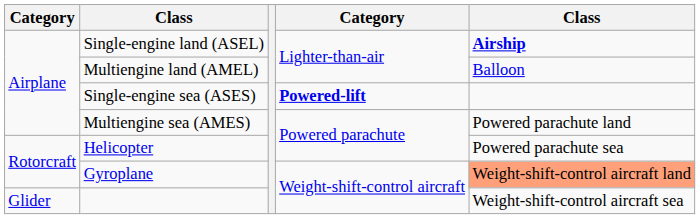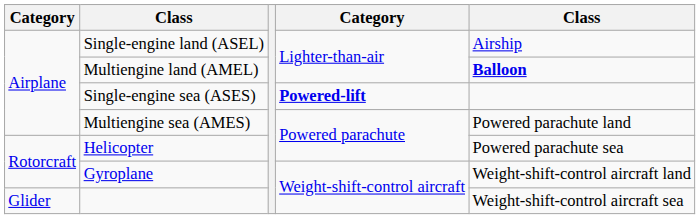(499, 43) bold -> (497, 43) normal
(499, 69) normal -> (500, 69) bold
(582, 174) lightsalmon background -> (582, 174) no background
